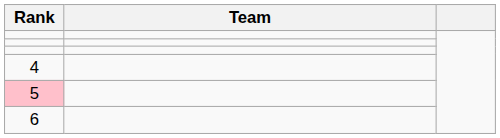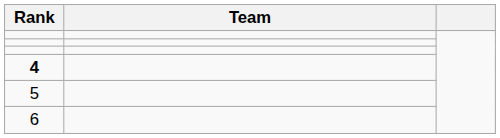(34, 67) normal -> (34, 67) bold
(34, 93) pink background -> (34, 93) no background
